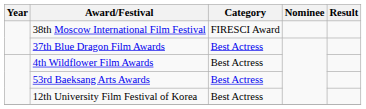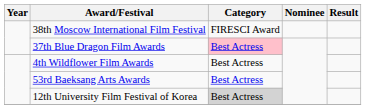(237, 46) no background -> (237, 46) pink background
(237, 96) no background -> (237, 96) lightgrey background
